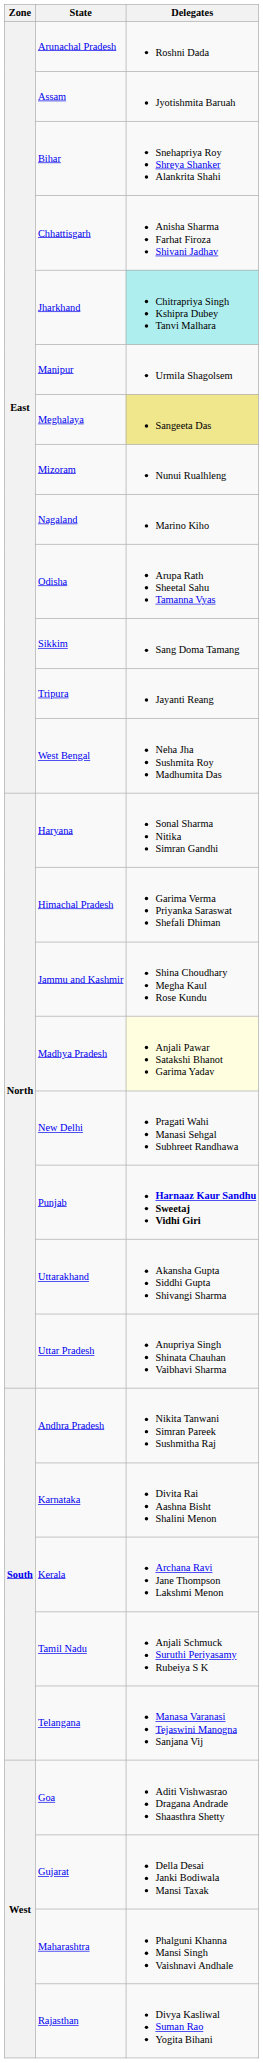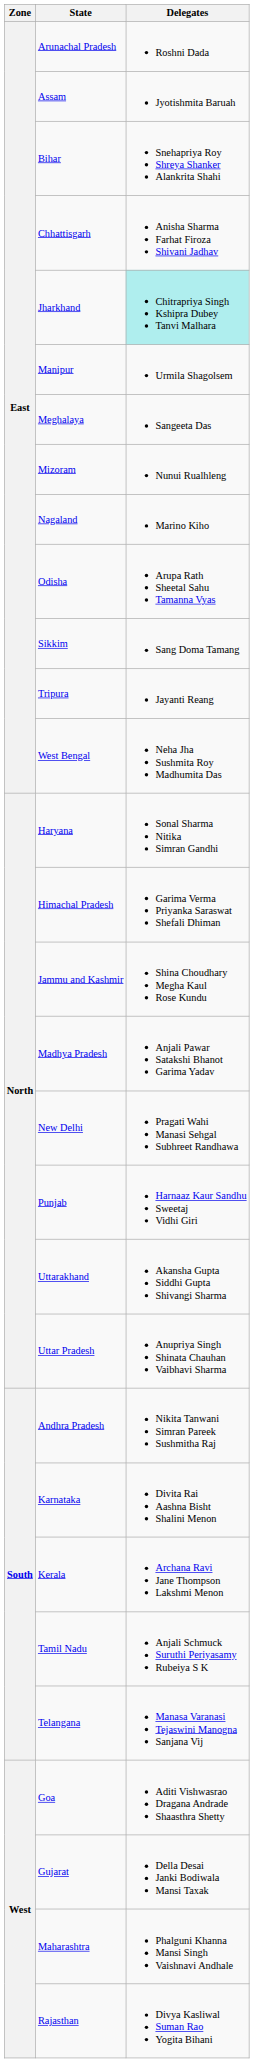(192, 426) khaki background -> (187, 426) no background
(192, 1060) lightyellow background -> (187, 1060) no background
(192, 1209) bold -> (187, 1209) normal
